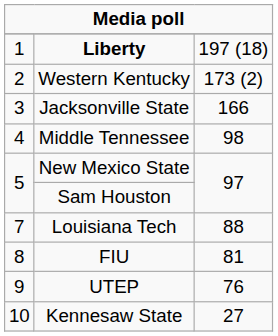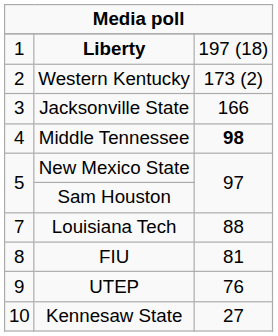(233, 138) normal -> (233, 138) bold
